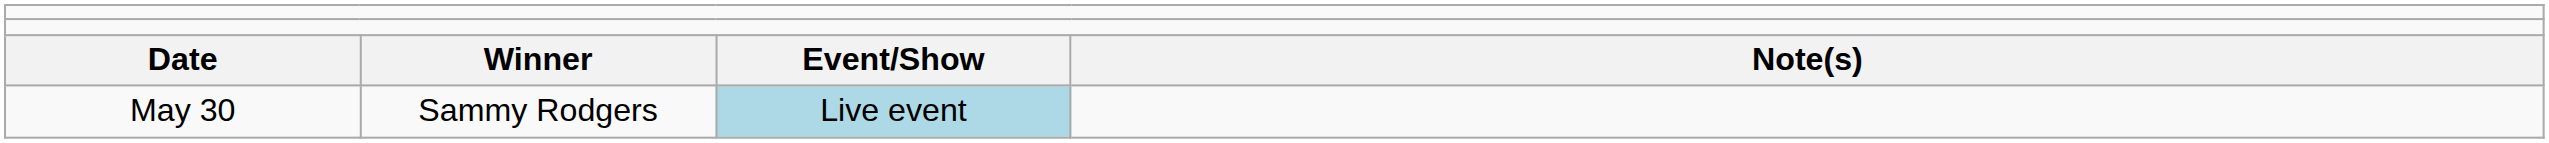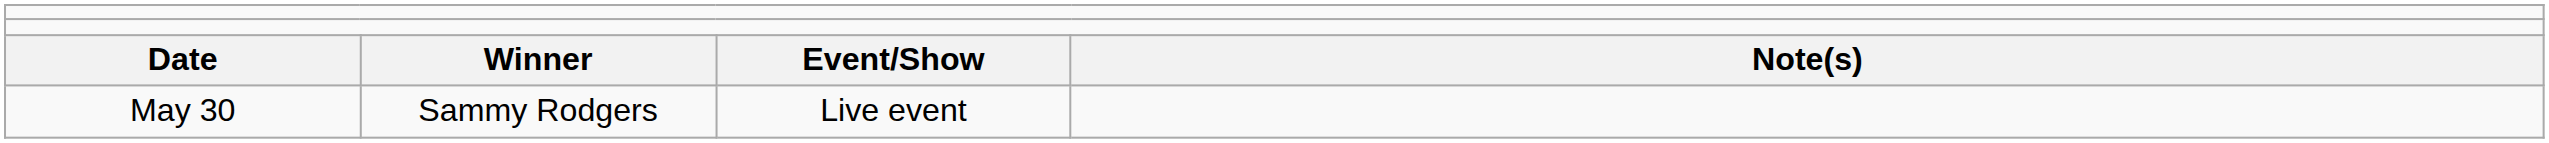(893, 110) lightblue background -> (893, 110) no background
